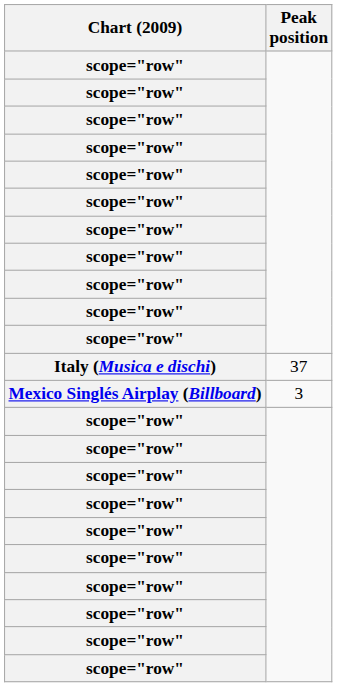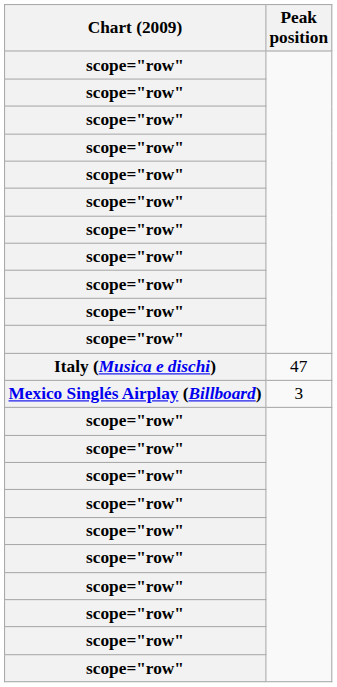(299, 366) 37 -> (299, 366) 47
